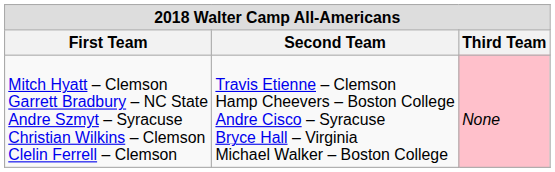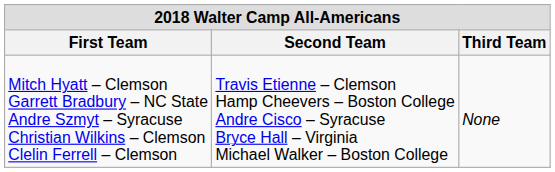(481, 120) pink background -> (481, 120) no background
